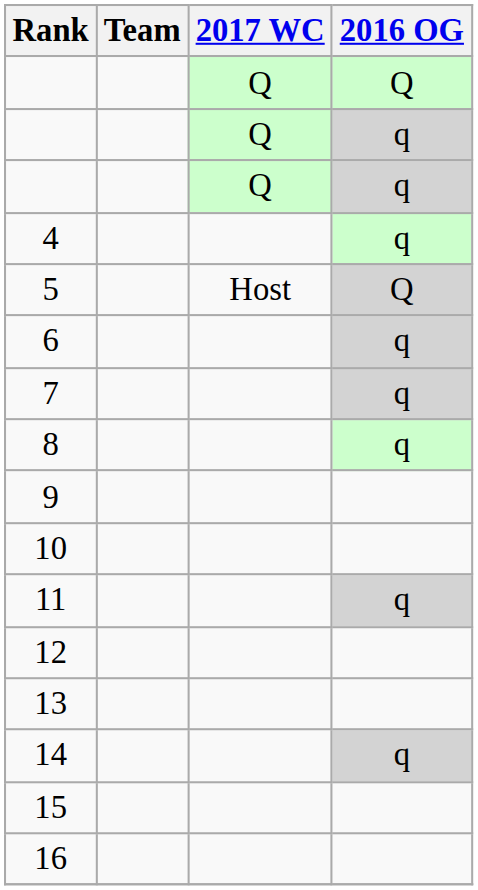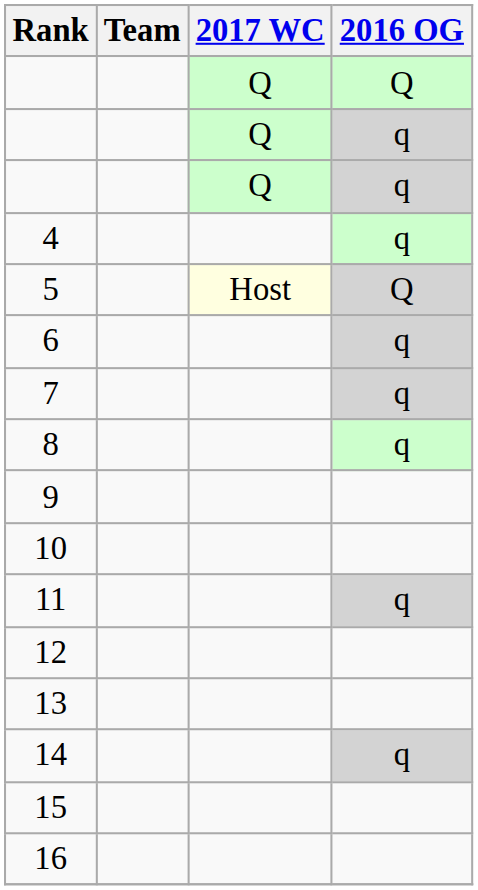(260, 289) no background -> (260, 289) lightyellow background
